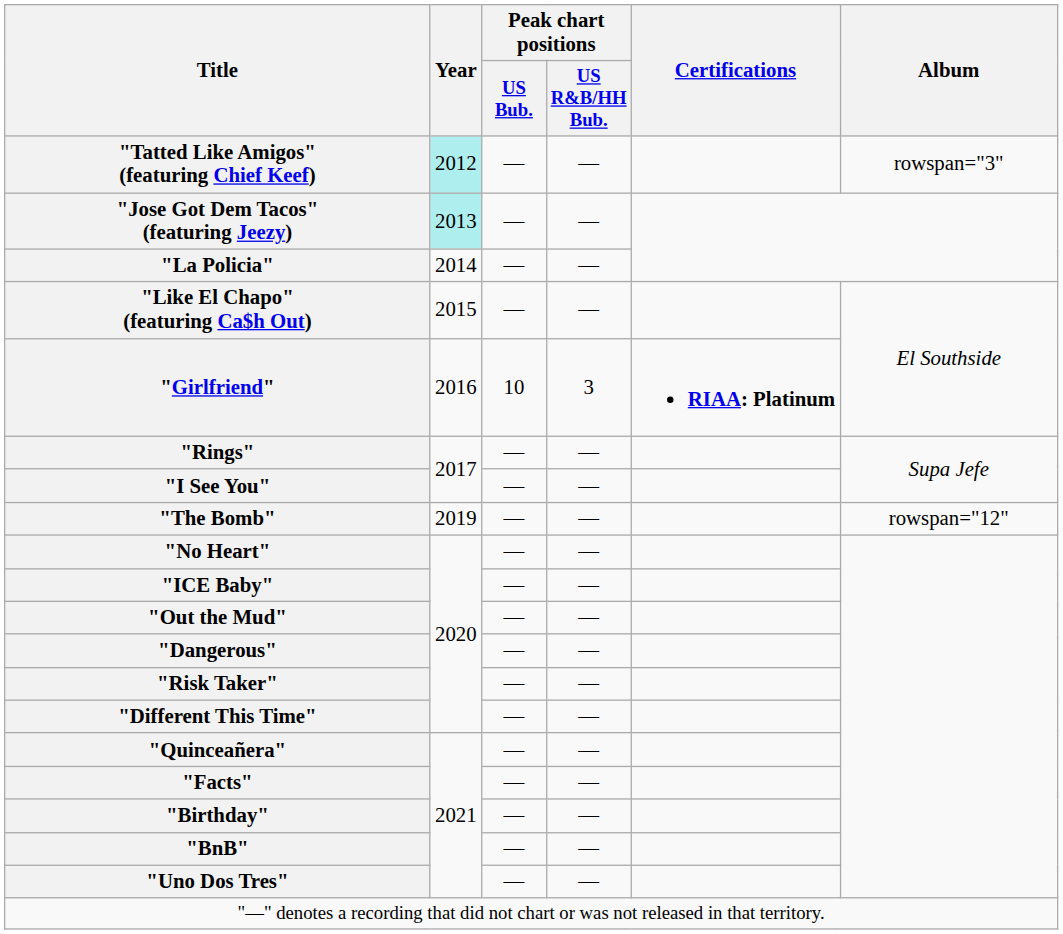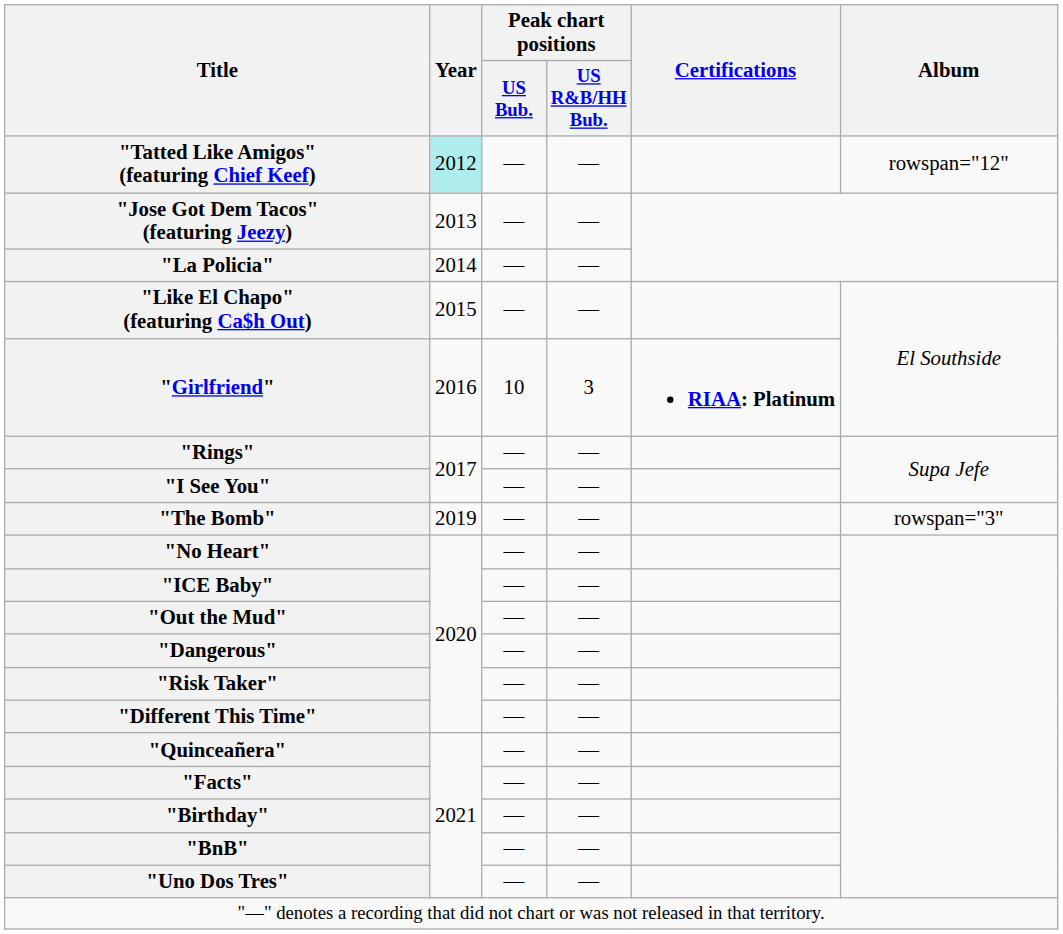(949, 164) rowspan="3" -> (949, 164) rowspan="12"
(456, 220) paleturquoise background -> (456, 220) no background
(949, 518) rowspan="12" -> (949, 518) rowspan="3"
